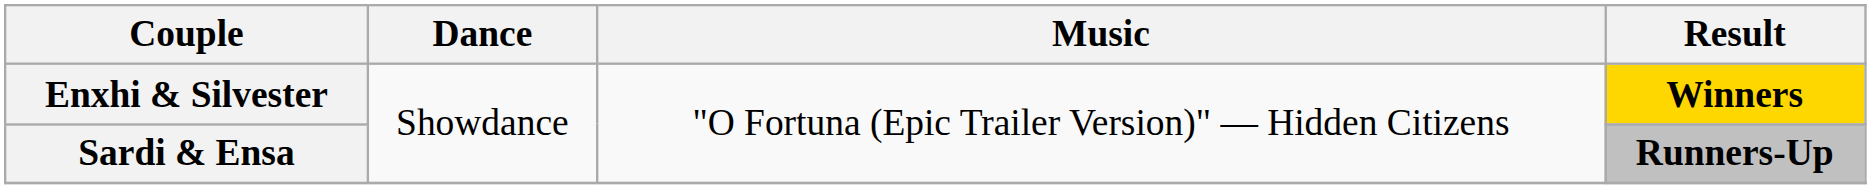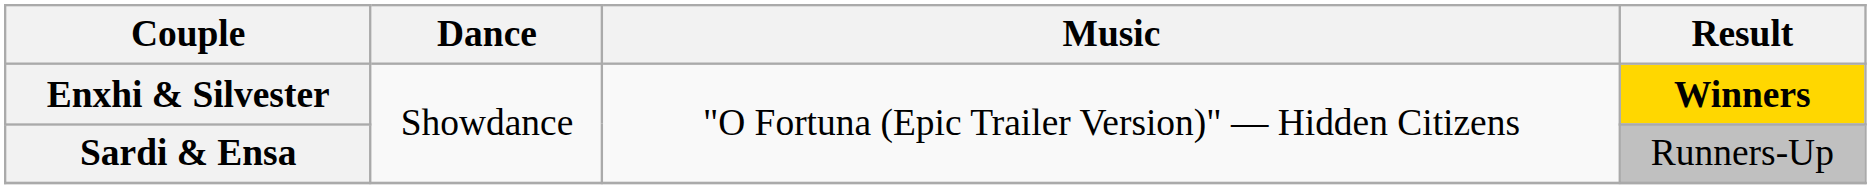(1735, 152) bold -> (1742, 152) normal
